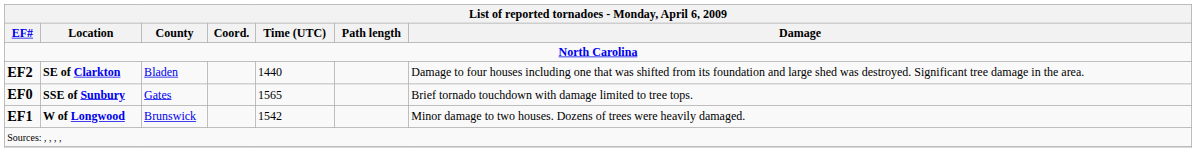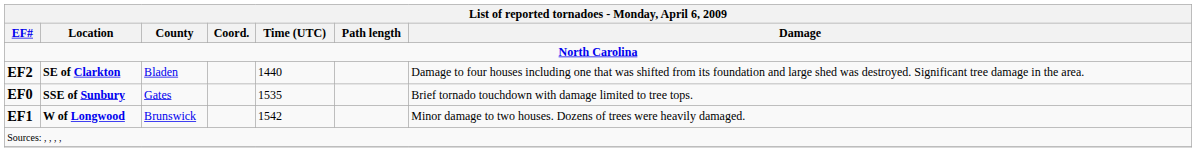(270, 94) 1565 -> (270, 94) 1535
